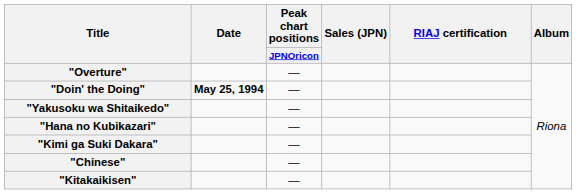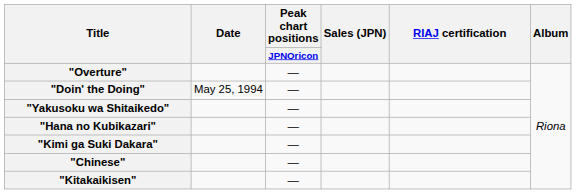(229, 90) bold -> (228, 90) normal
